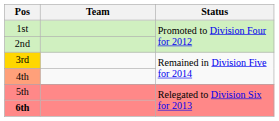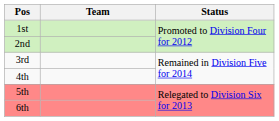(22, 60) gold background -> (22, 60) no background
(22, 76) lightsalmon background -> (22, 76) no background
(22, 108) bold -> (22, 108) normal
